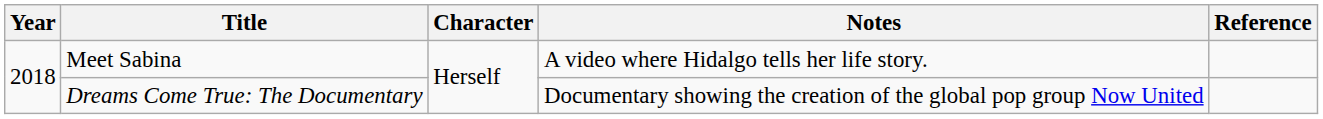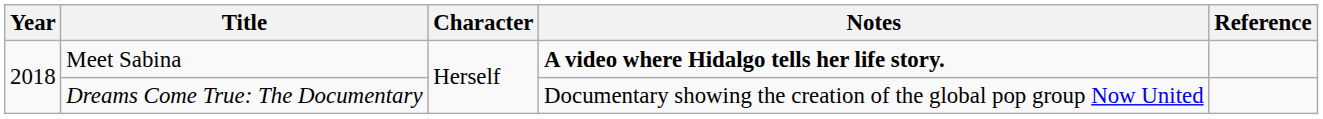(736, 58) normal -> (744, 58) bold
